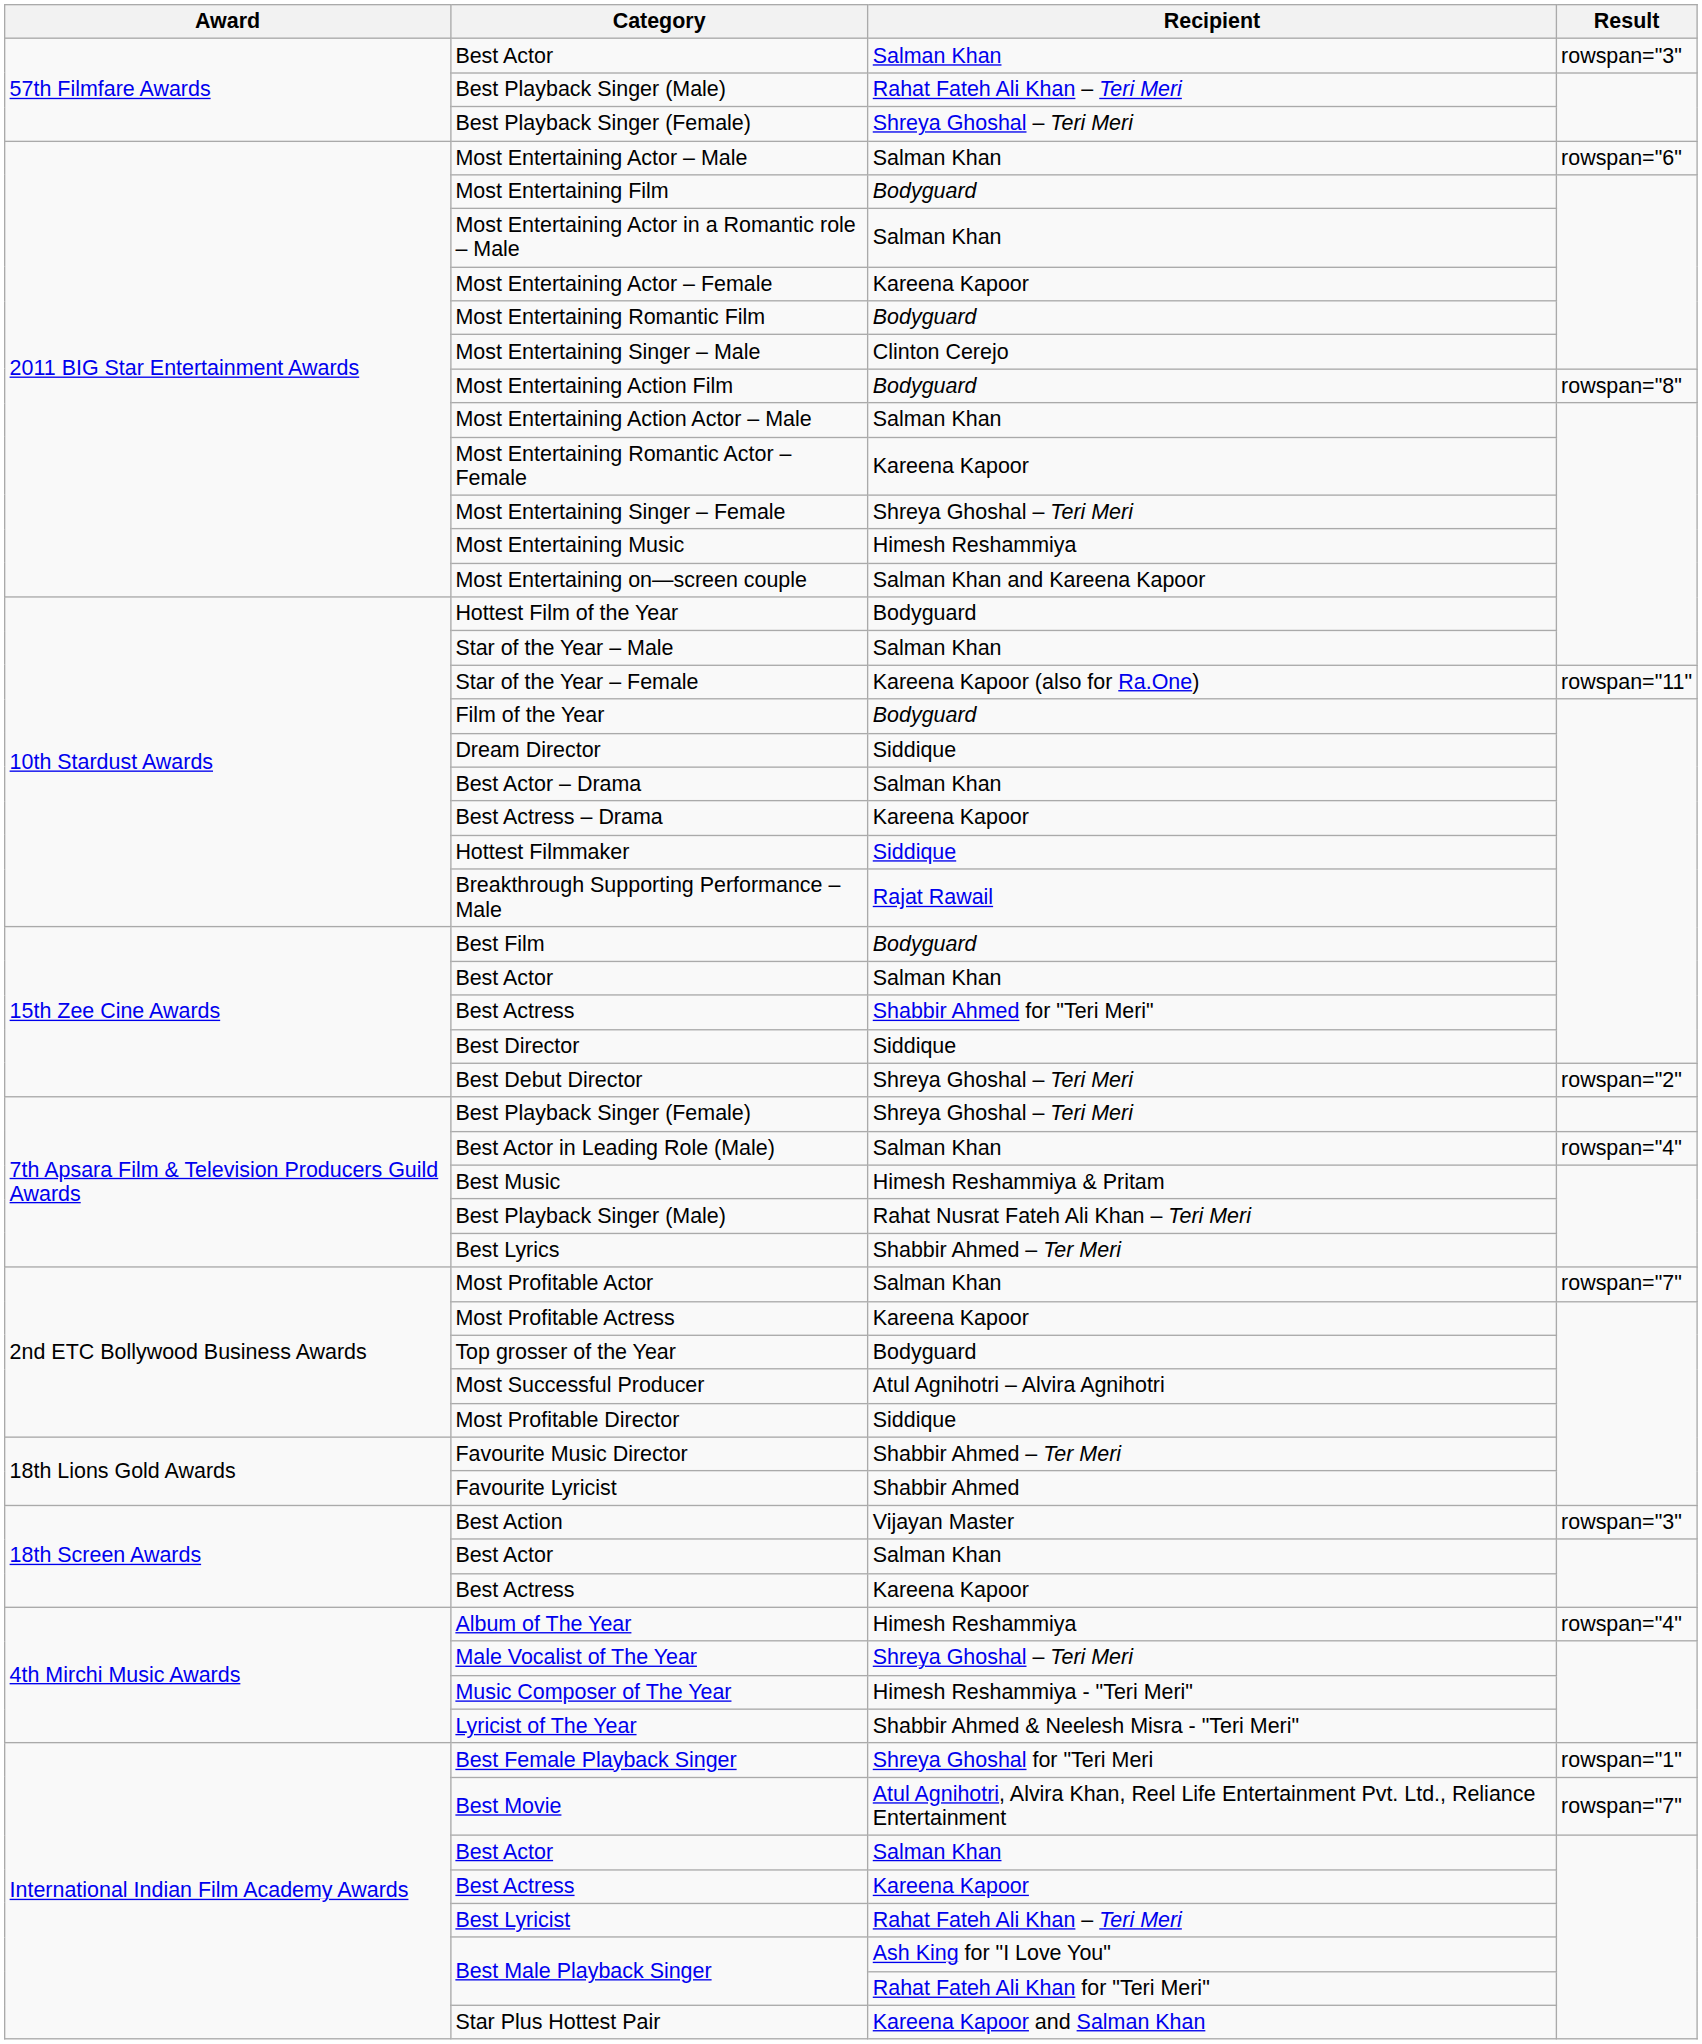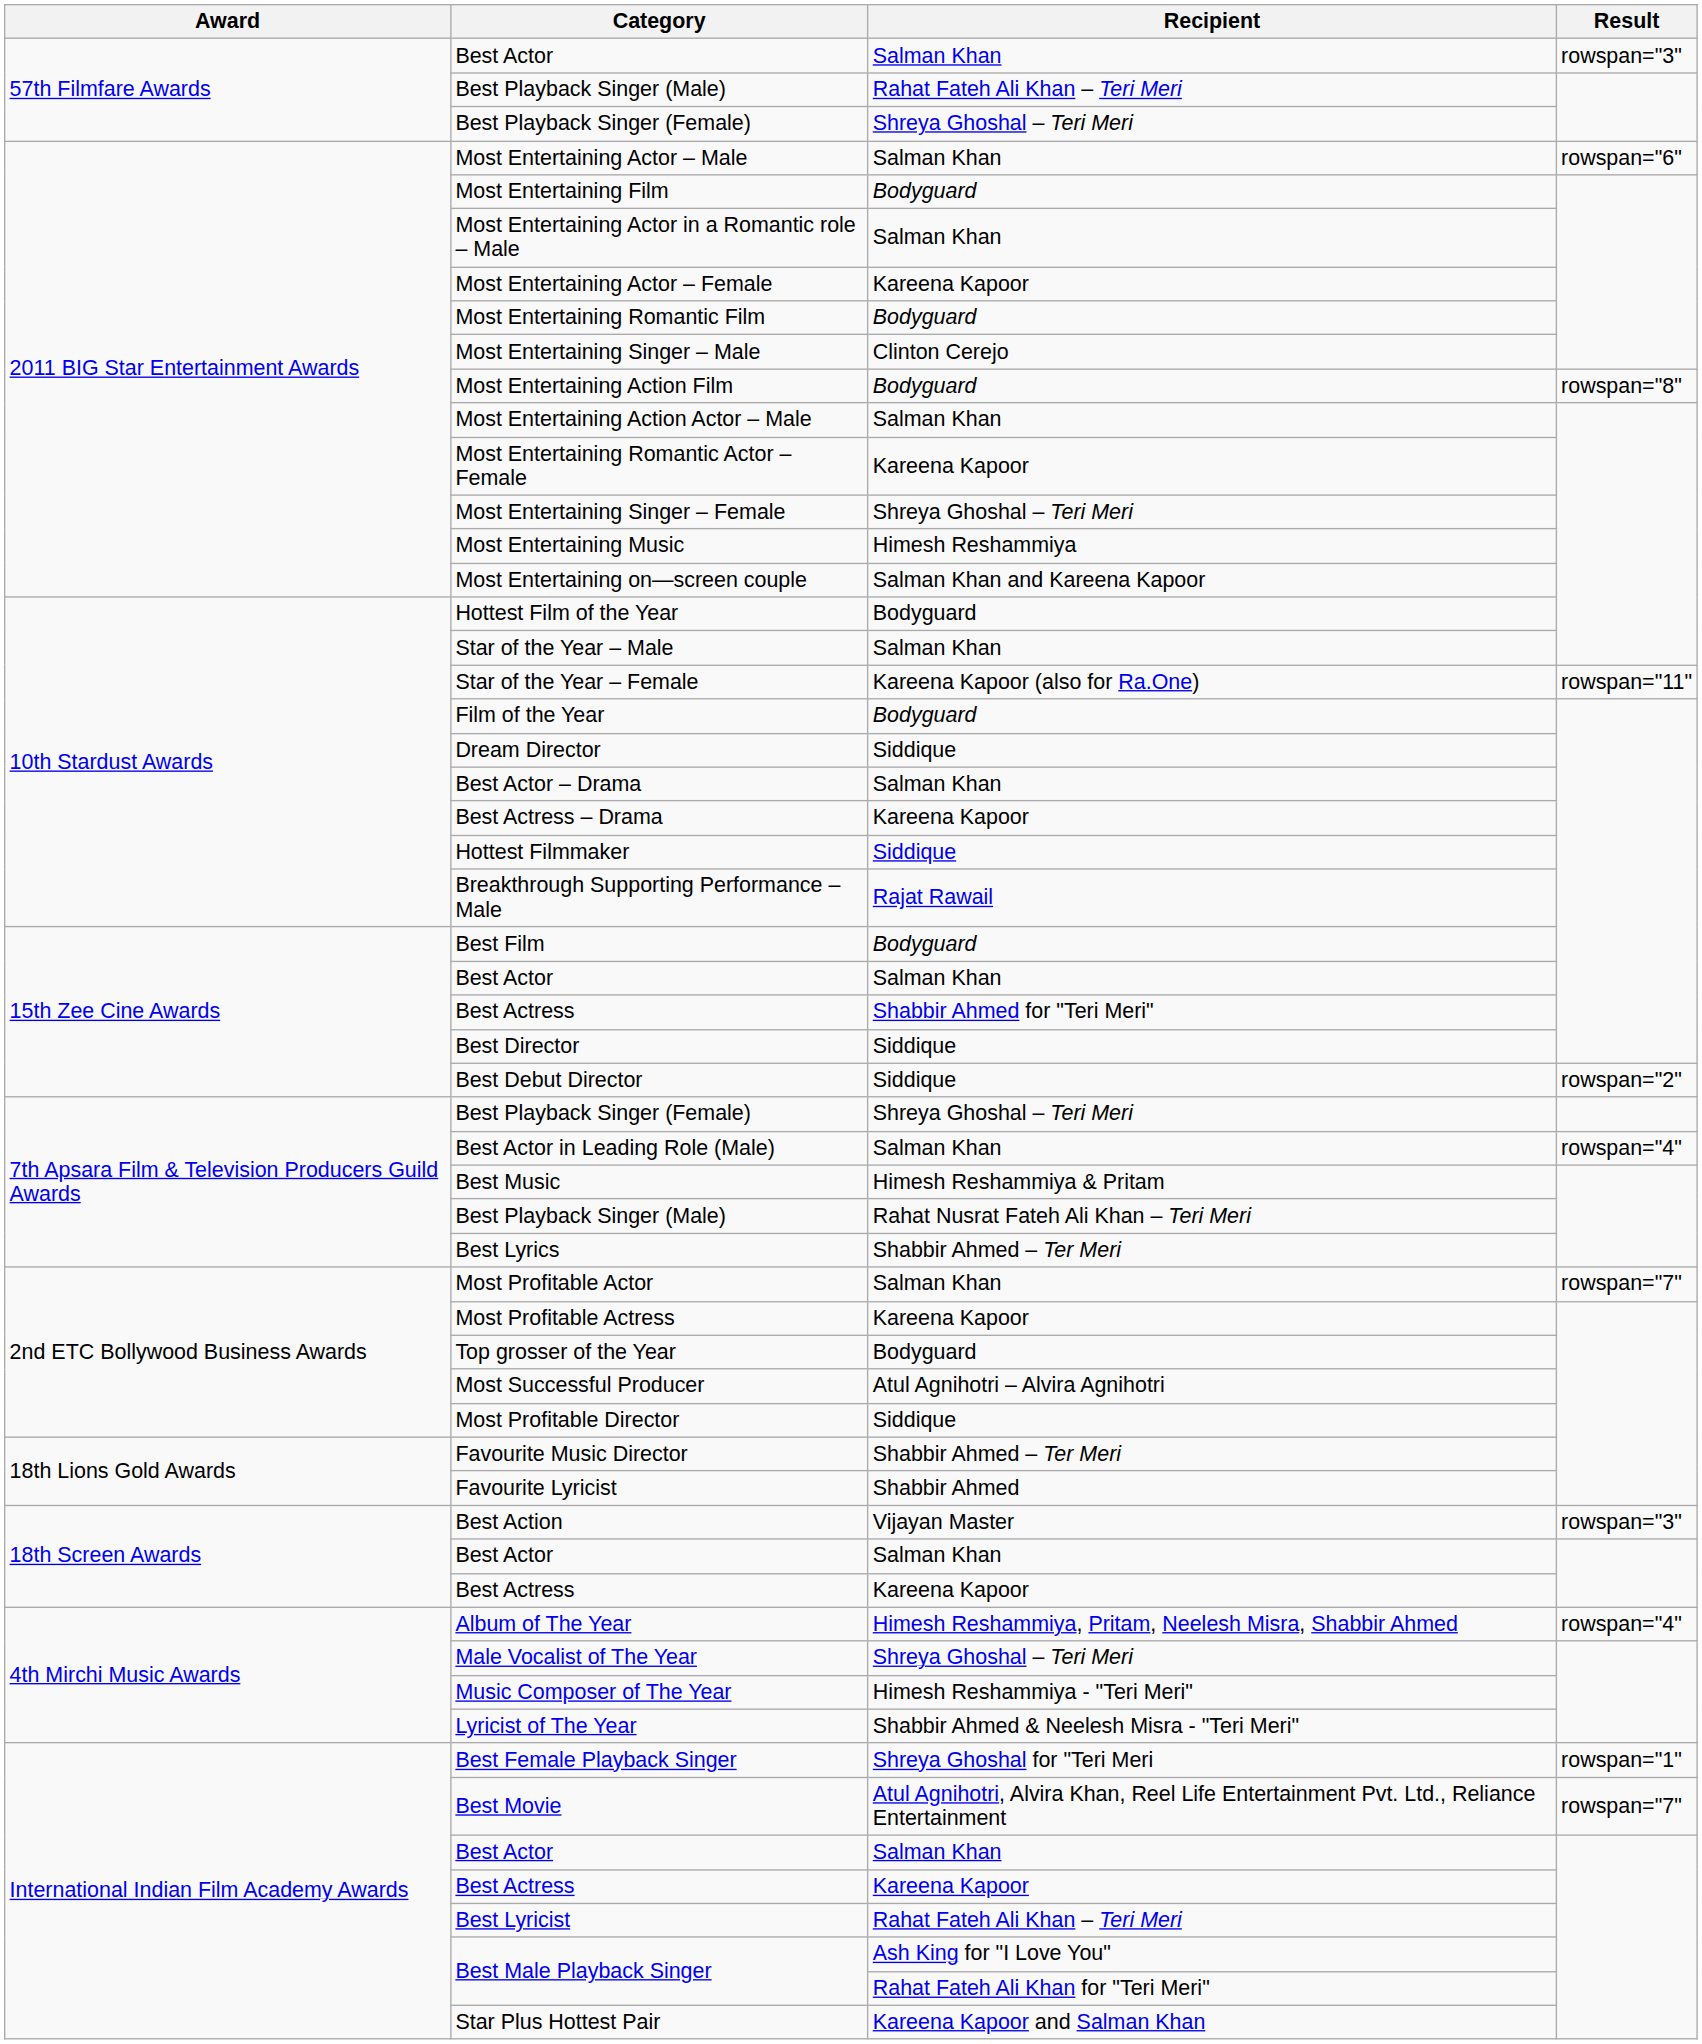(1003, 1079) Shreya Ghoshal – Teri Meri -> (914, 1079) Siddique
(975, 1623) Himesh Reshammiya -> (1165, 1623) Himesh Reshammiya, Pritam, Neelesh Misra, Shabbir Ahmed
